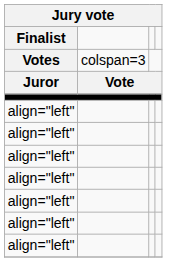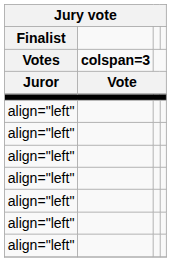(113, 60) normal -> (116, 60) bold
